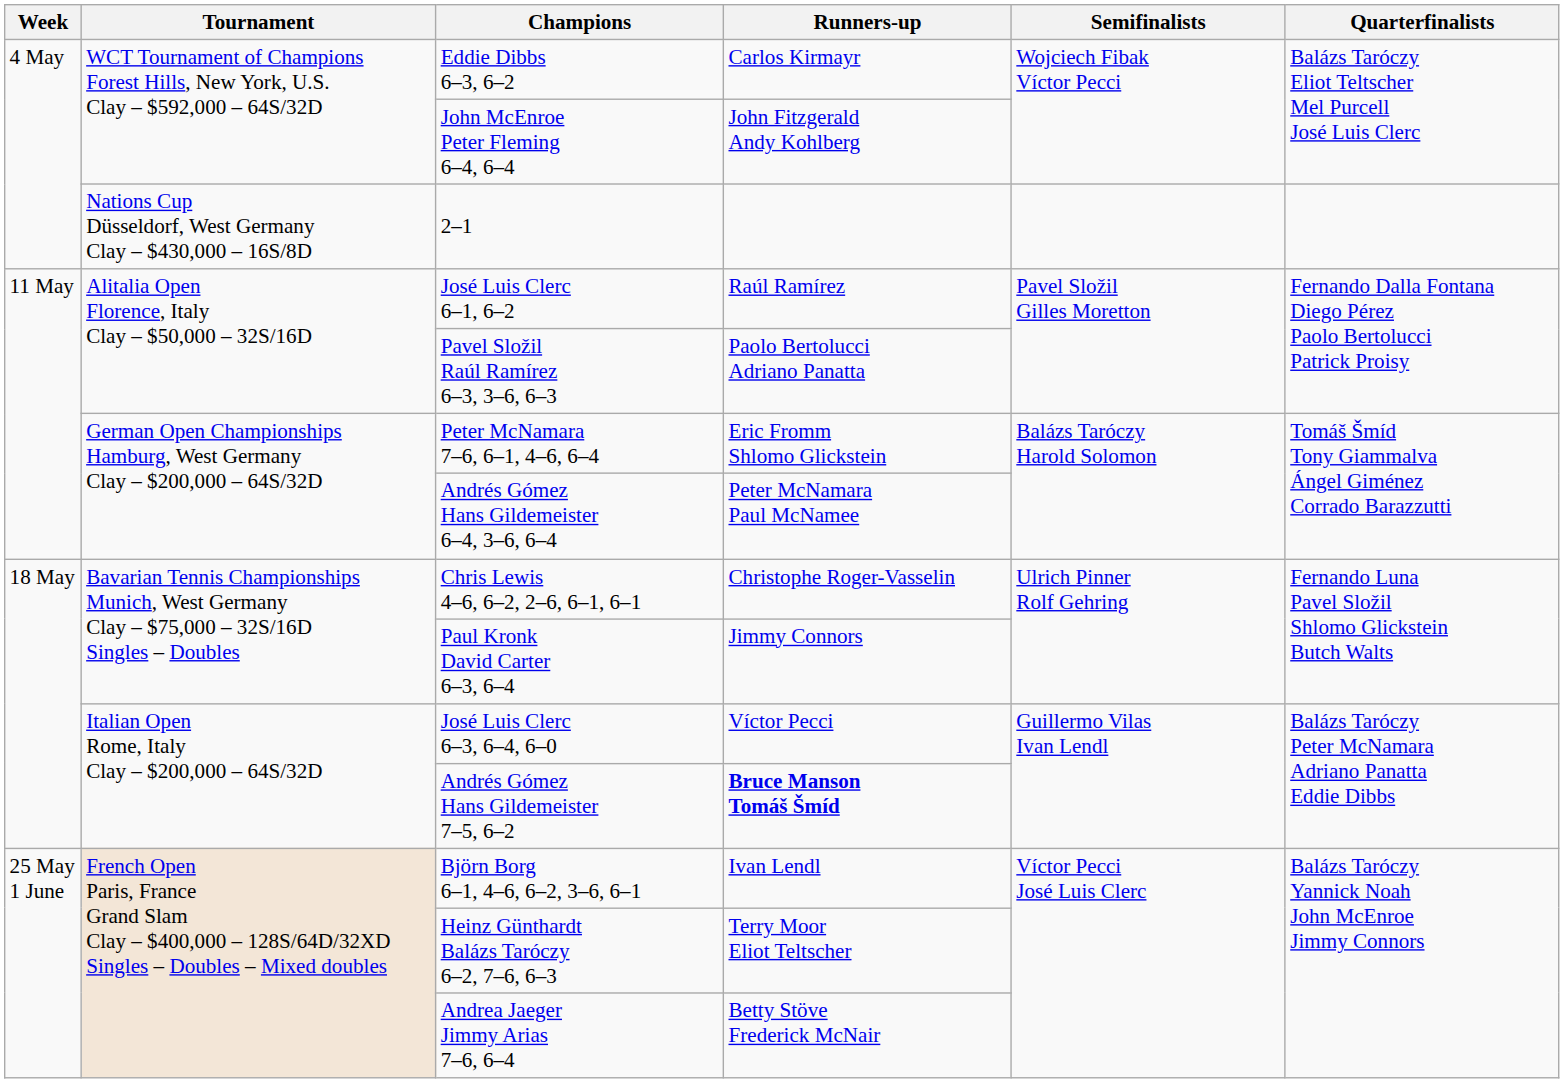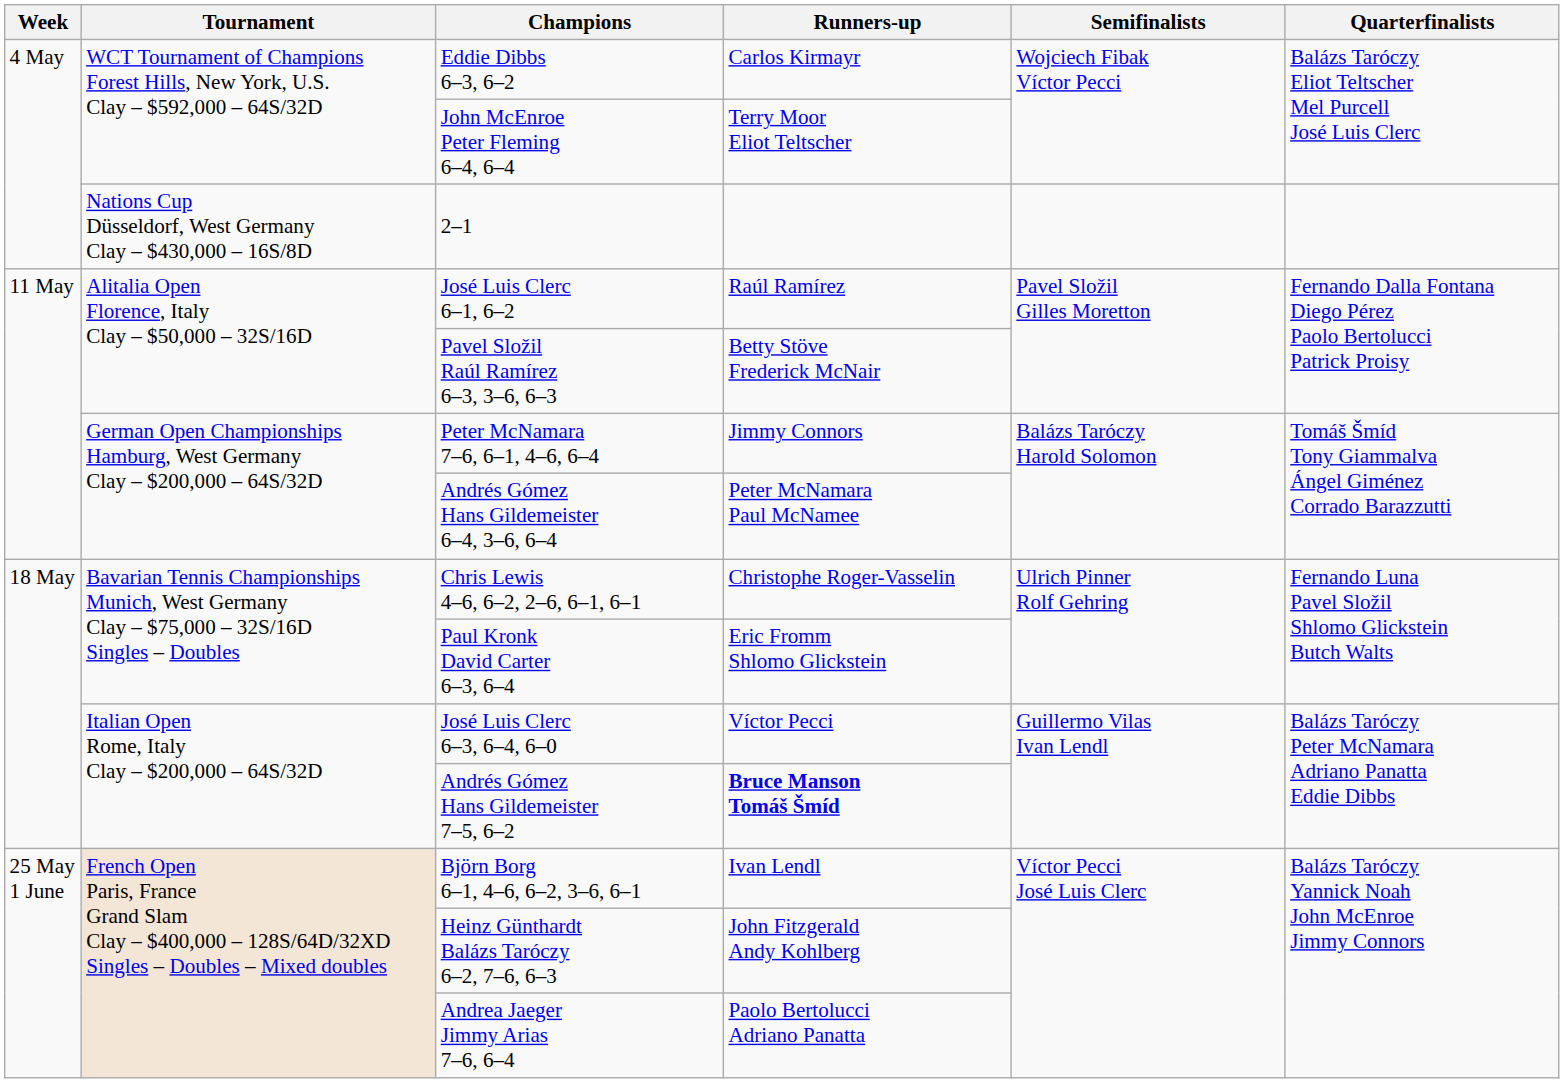(794, 129) John Fitzgerald Andy Kohlberg -> (790, 129) Terry Moor Eliot Teltscher
(799, 358) Paolo Bertolucci Adriano Panatta -> (804, 358) Betty Stöve Frederick McNair
(807, 443) Eric Fromm Shlomo Glickstein -> (796, 431) Jimmy Connors
(796, 635) Jimmy Connors -> (807, 648) Eric Fromm Shlomo Glickstein
(790, 937) Terry Moor Eliot Teltscher -> (794, 937) John Fitzgerald Andy Kohlberg
(804, 1022) Betty Stöve Frederick McNair -> (799, 1022) Paolo Bertolucci Adriano Panatta
